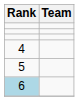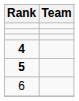(22, 49) normal -> (22, 49) bold
(22, 67) normal -> (22, 67) bold
(22, 86) lightblue background -> (22, 86) no background
